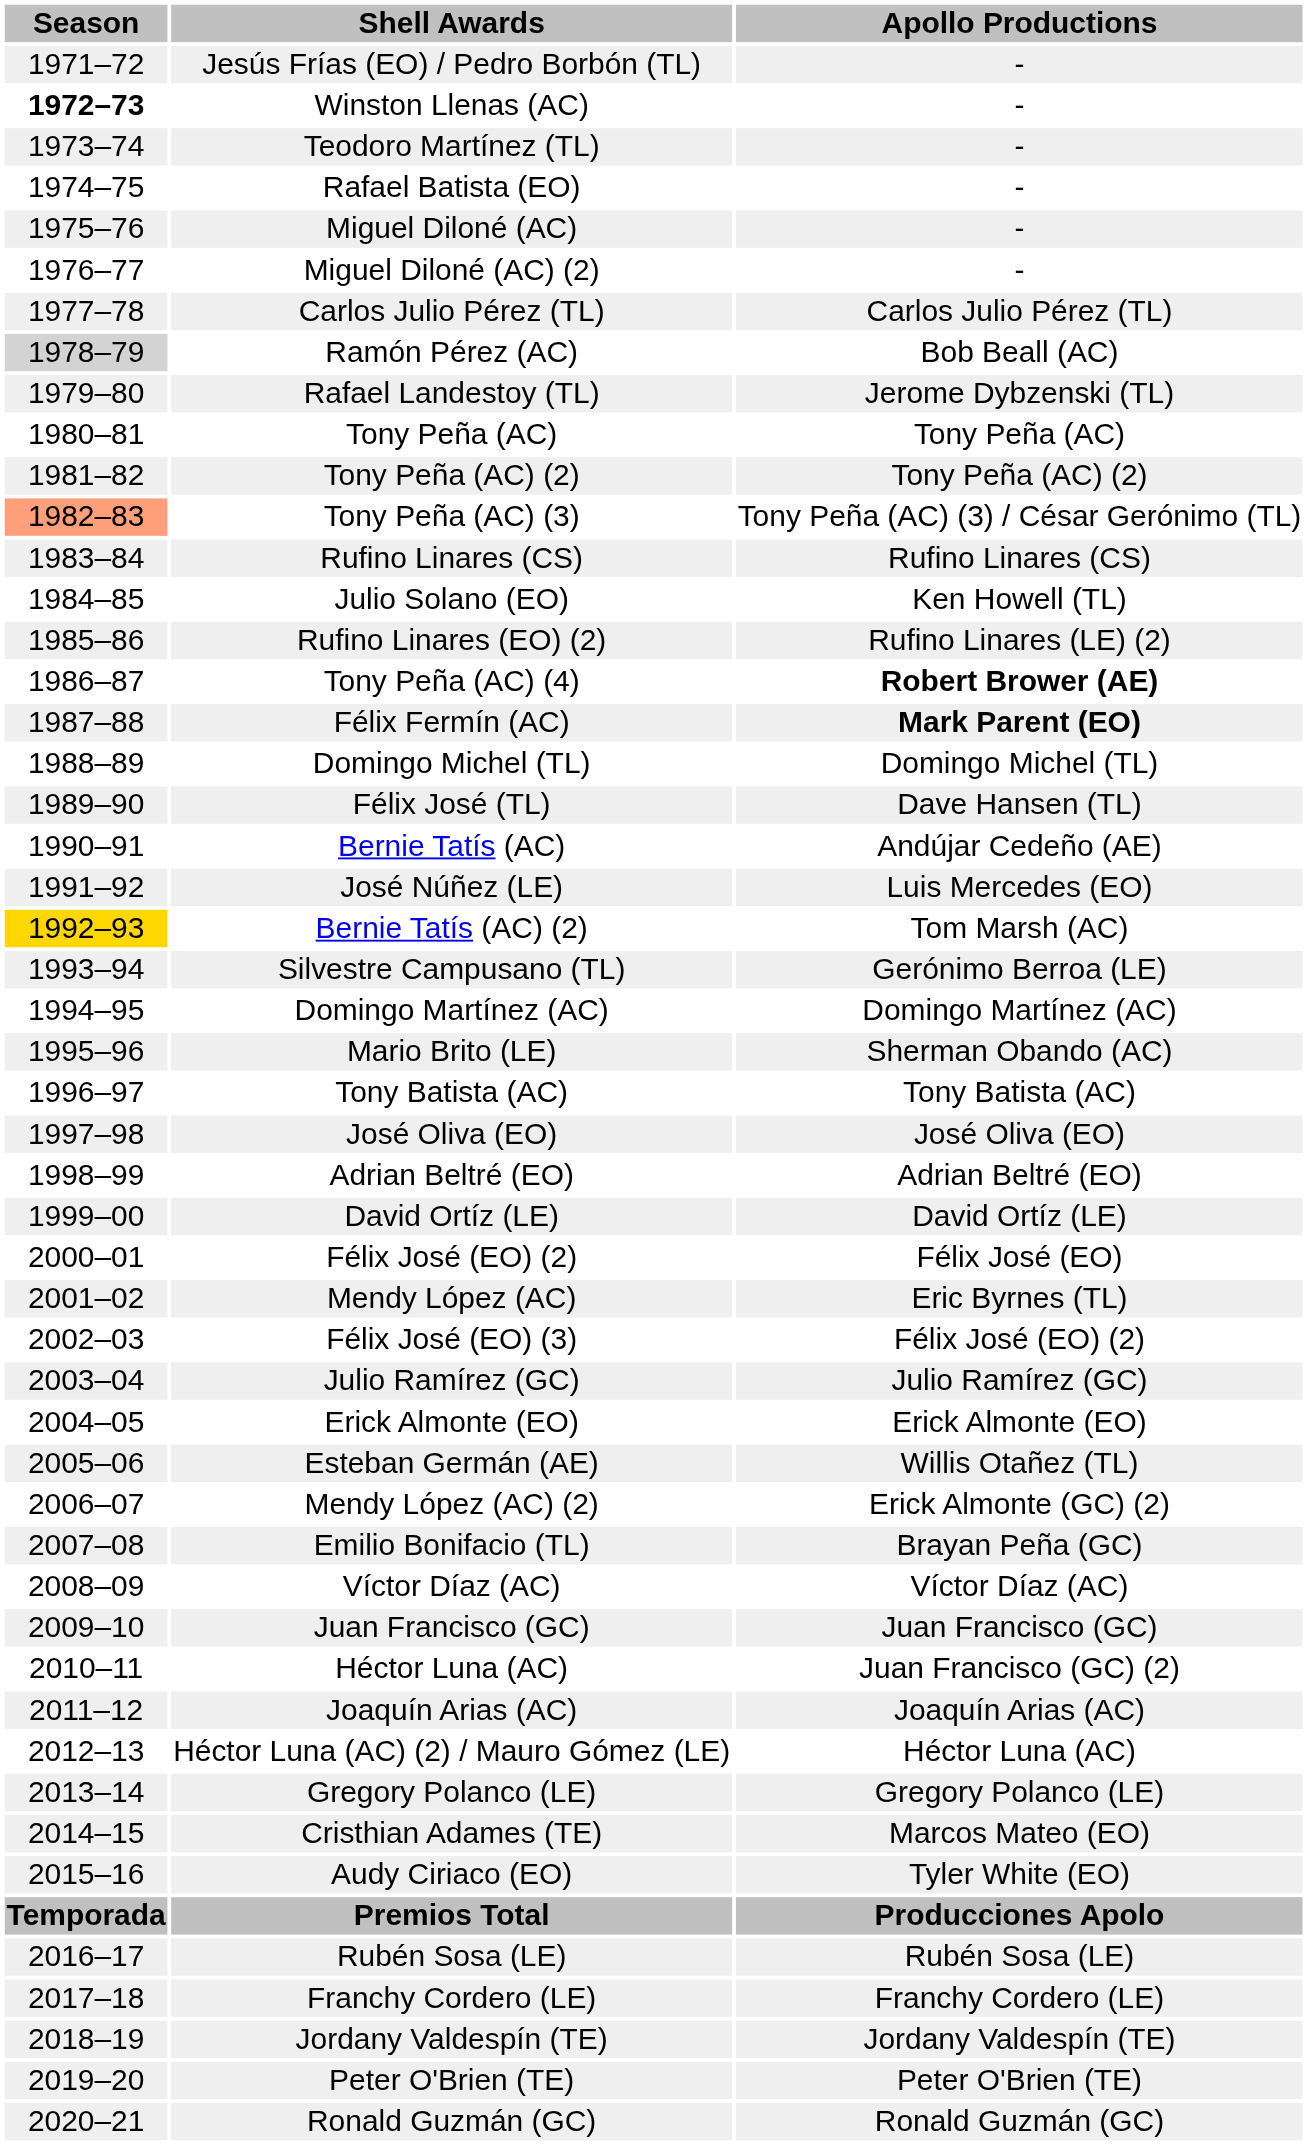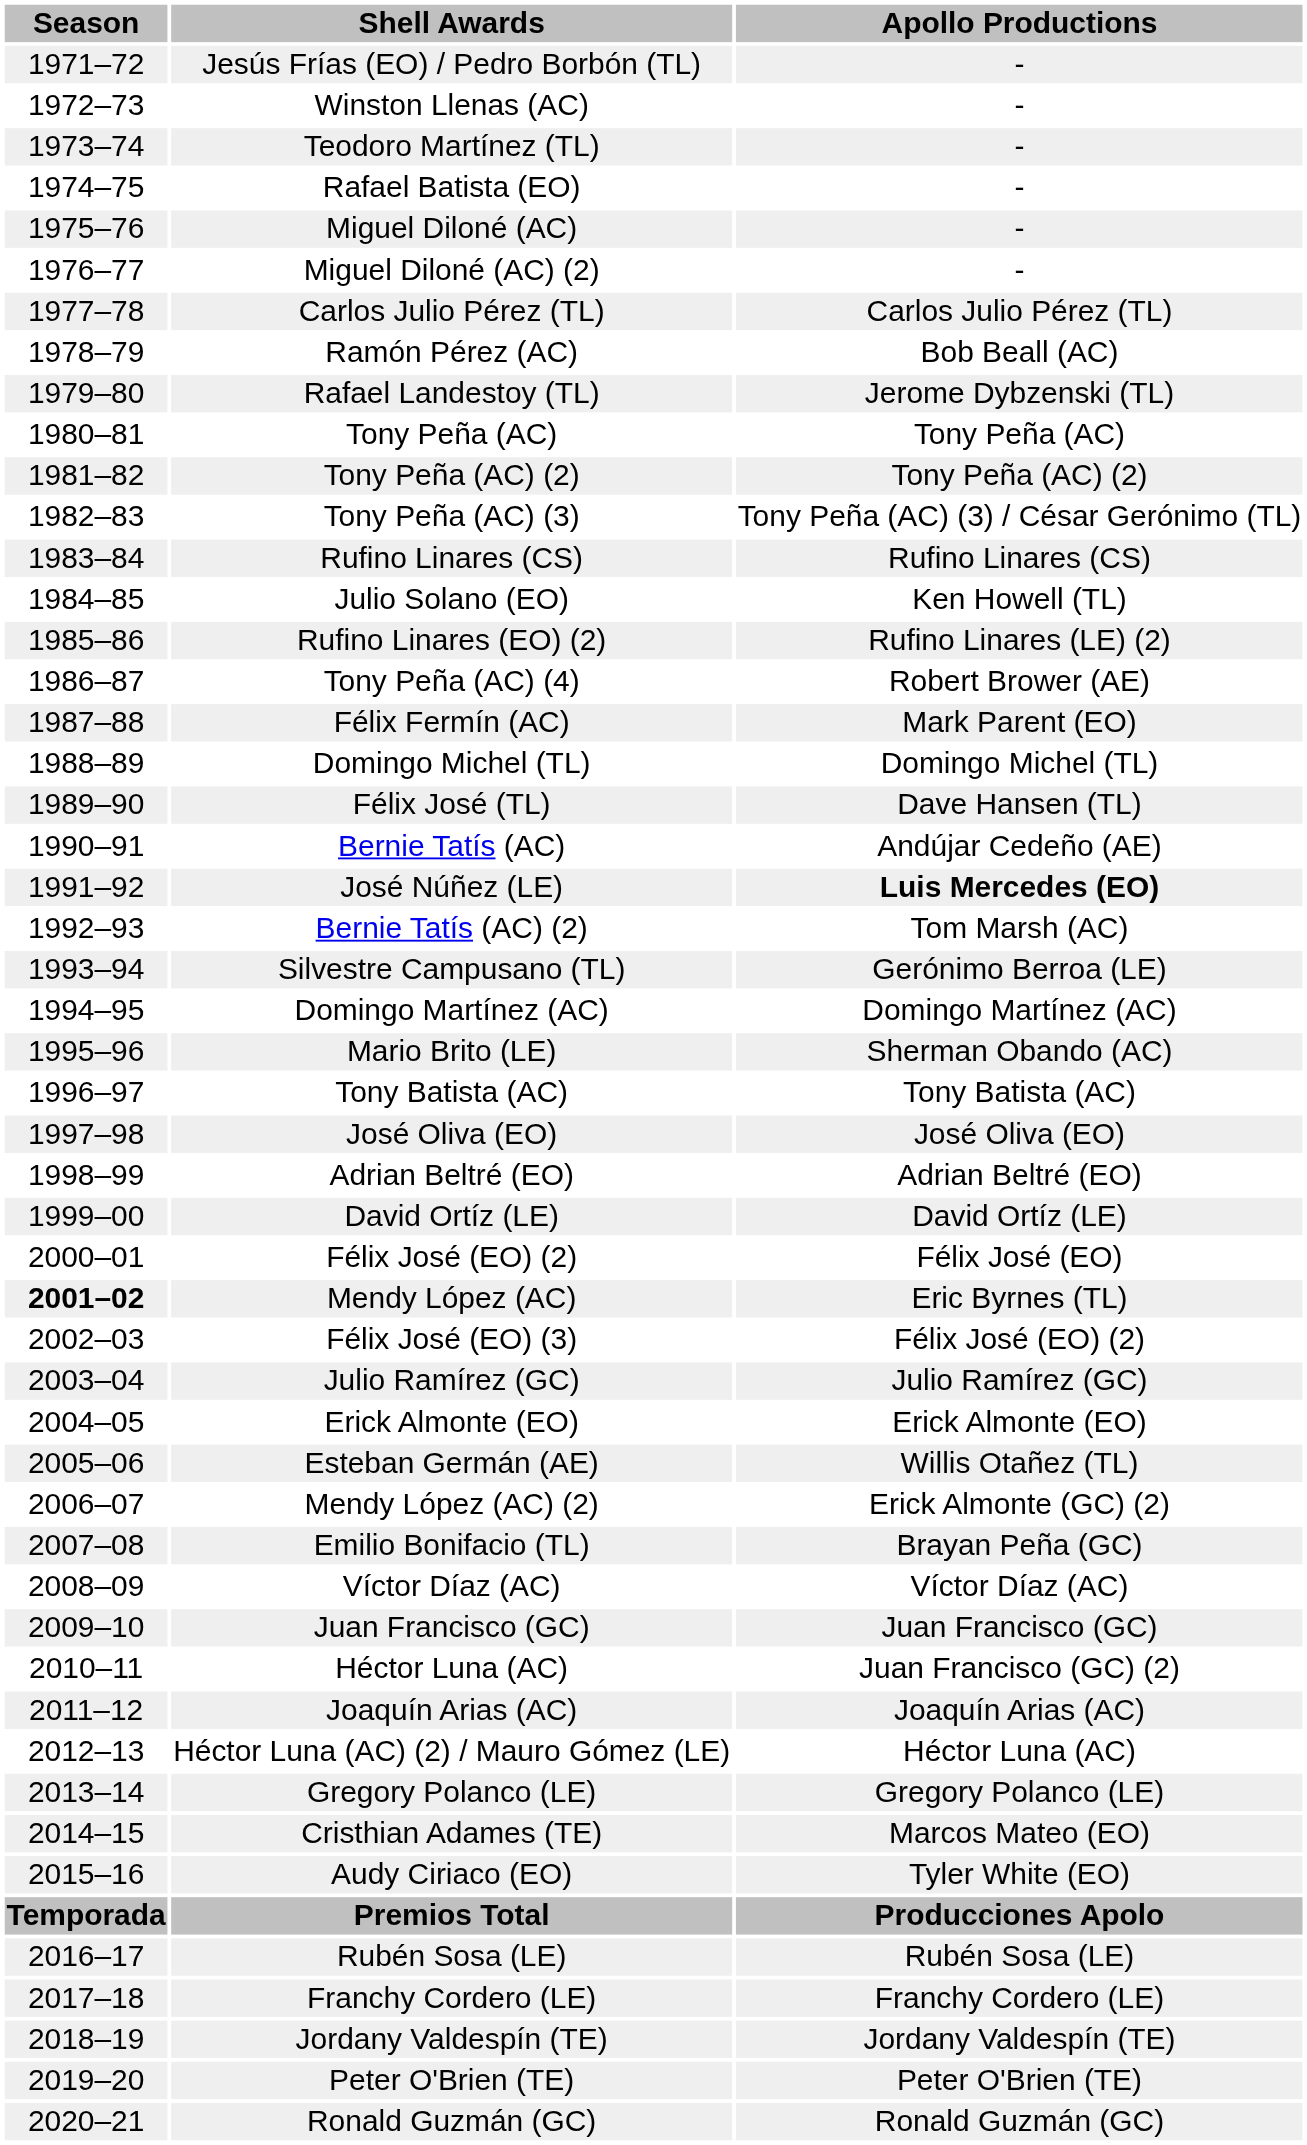(86, 105) bold -> (86, 105) normal
(86, 352) lightgrey background -> (86, 352) no background
(86, 516) lightsalmon background -> (86, 516) no background
(1019, 681) bold -> (1019, 681) normal
(1019, 722) bold -> (1019, 722) normal
(1019, 886) normal -> (1019, 886) bold
(86, 928) gold background -> (86, 928) no background
(86, 1298) normal -> (86, 1298) bold
